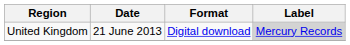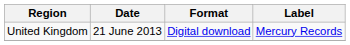(299, 31) lightgrey background -> (299, 31) no background
